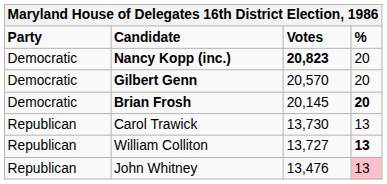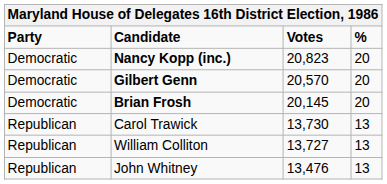(308, 59) bold -> (308, 59) normal
(362, 102) bold -> (362, 102) normal
(362, 146) bold -> (362, 146) normal
(362, 168) pink background -> (362, 168) no background
